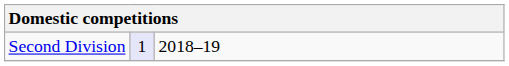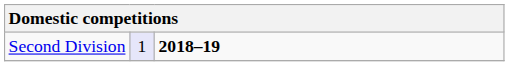(189, 46) normal -> (189, 46) bold
